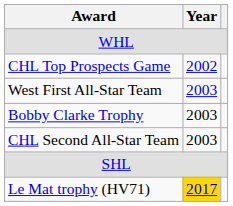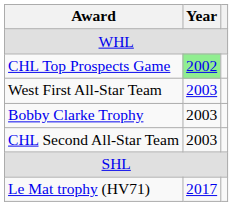(202, 66) no background -> (202, 66) lightgreen background
(202, 189) gold background -> (202, 189) no background
